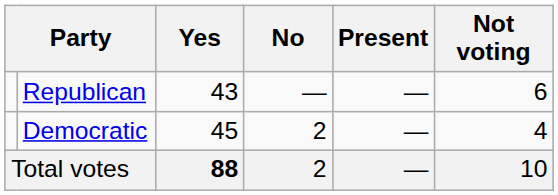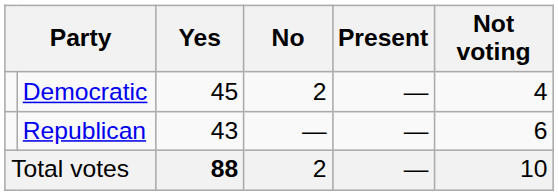rows swapped: (85, 130) <-> (84, 91)
